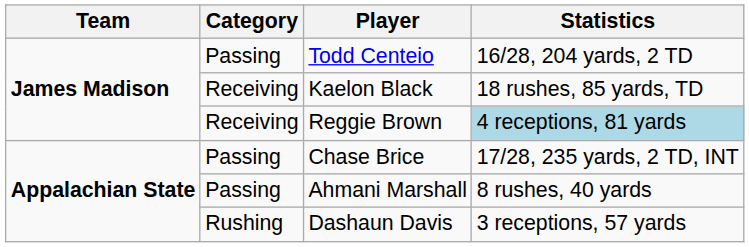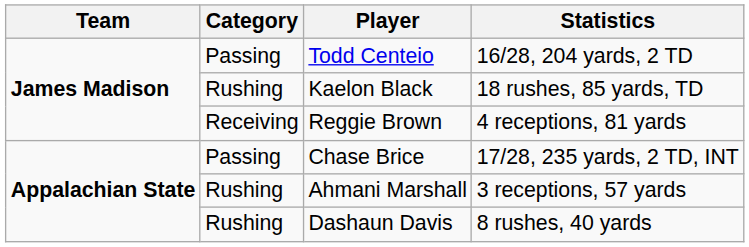(252, 89) Receiving -> (244, 89) Rushing
(581, 122) lightblue background -> (581, 122) no background
(243, 190) Passing -> (244, 190) Rushing
(564, 190) 8 rushes, 40 yards -> (581, 190) 3 receptions, 57 yards
(581, 224) 3 receptions, 57 yards -> (564, 224) 8 rushes, 40 yards
